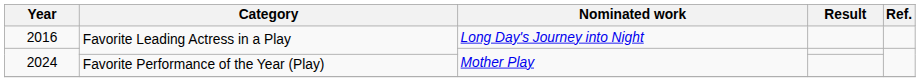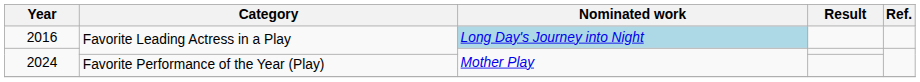(552, 37) no background -> (552, 37) lightblue background
